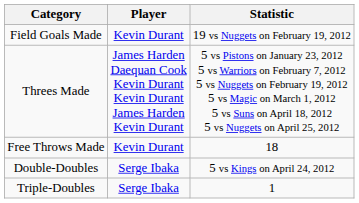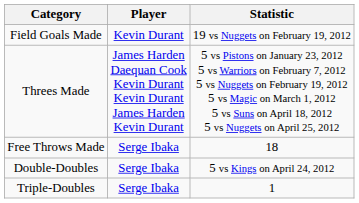(149, 147) Kevin Durant -> (149, 147) Serge Ibaka
